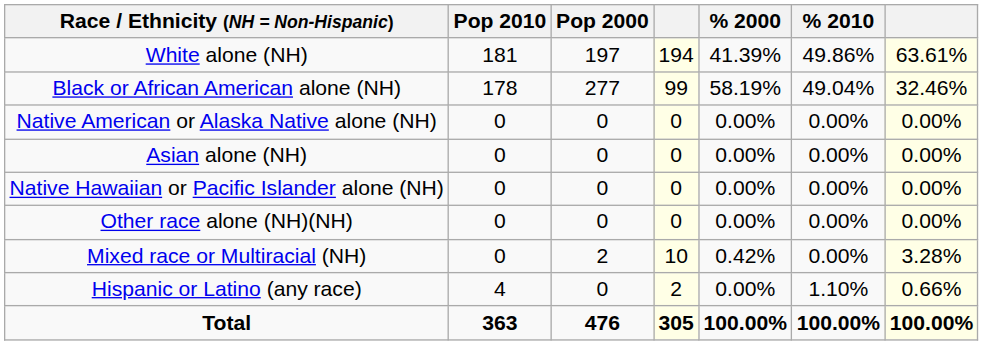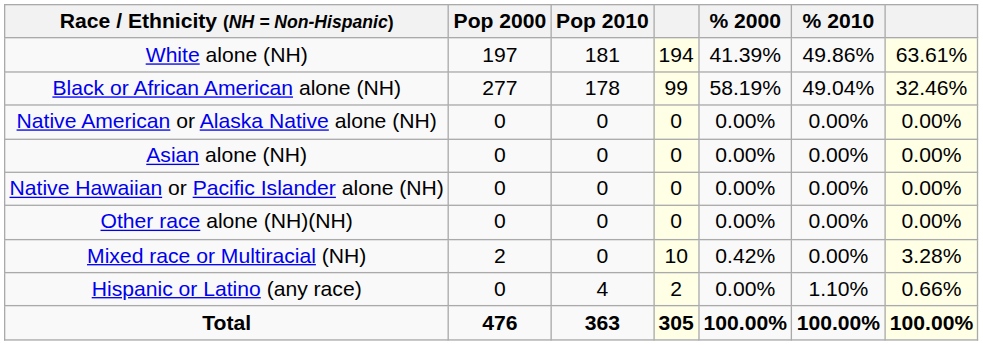columns swapped: (602, 21) <-> (500, 21)
